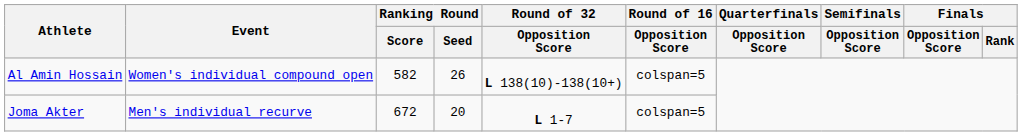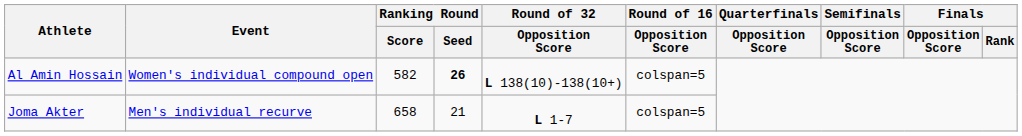(458, 76) normal -> (458, 76) bold
(405, 113) 672 -> (405, 113) 658
(458, 113) 20 -> (458, 113) 21
